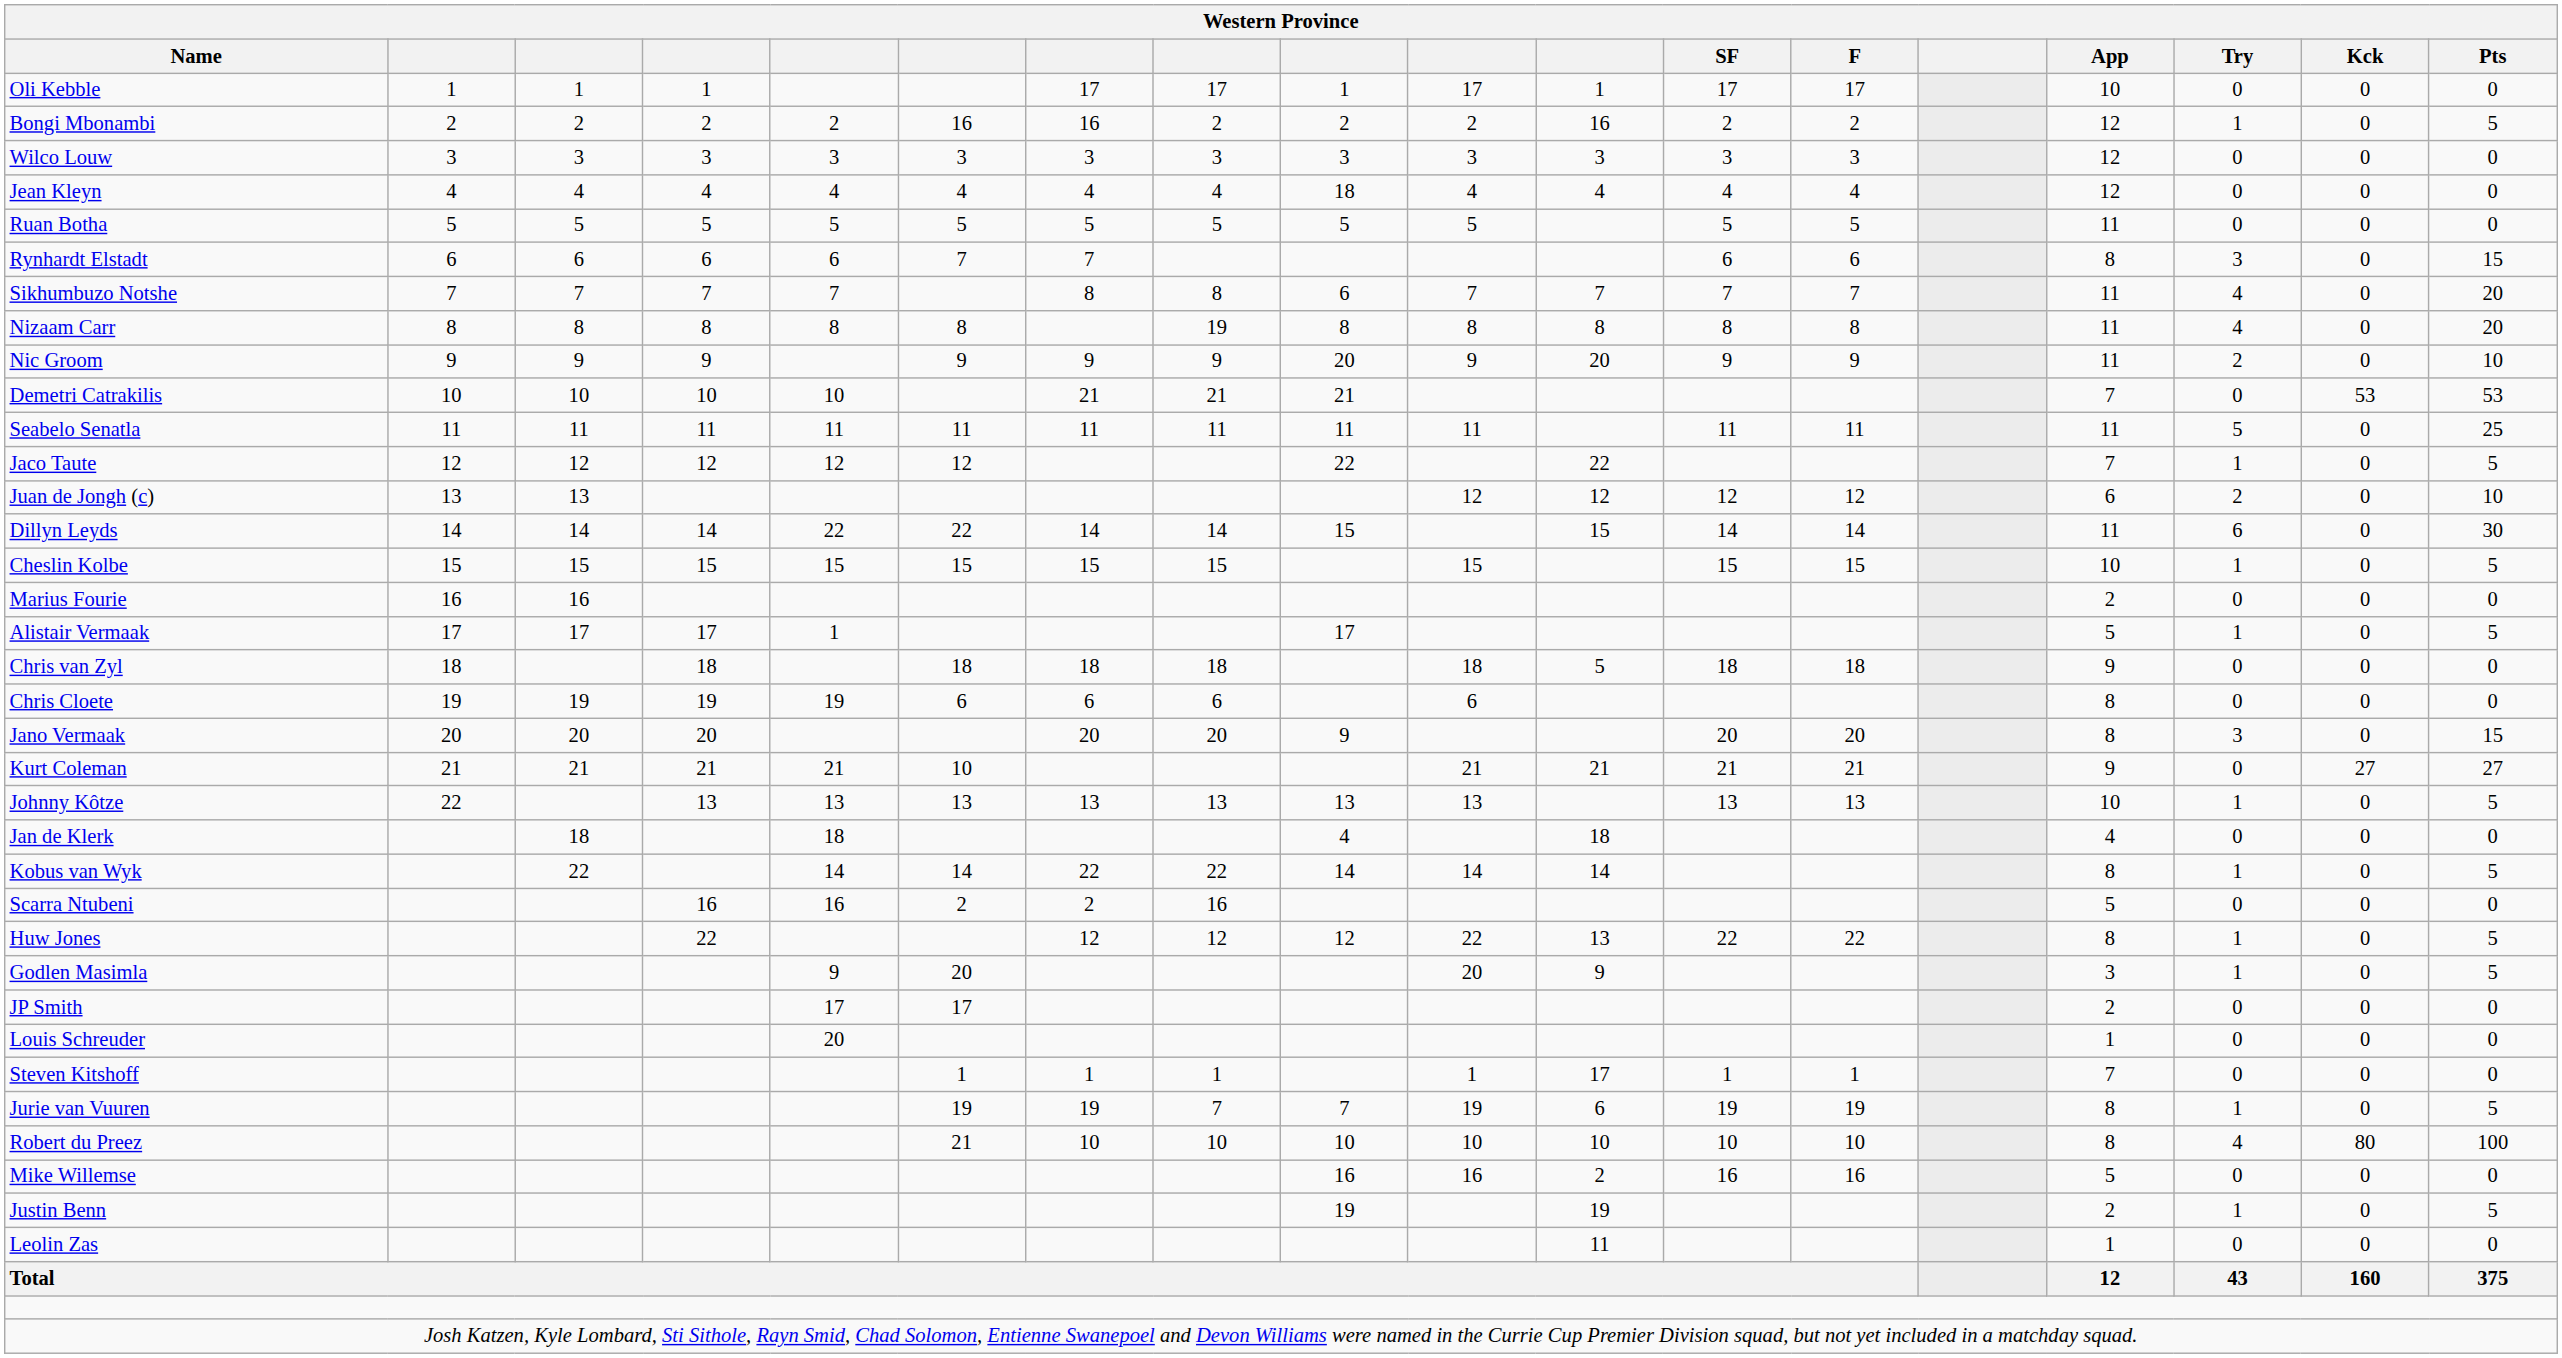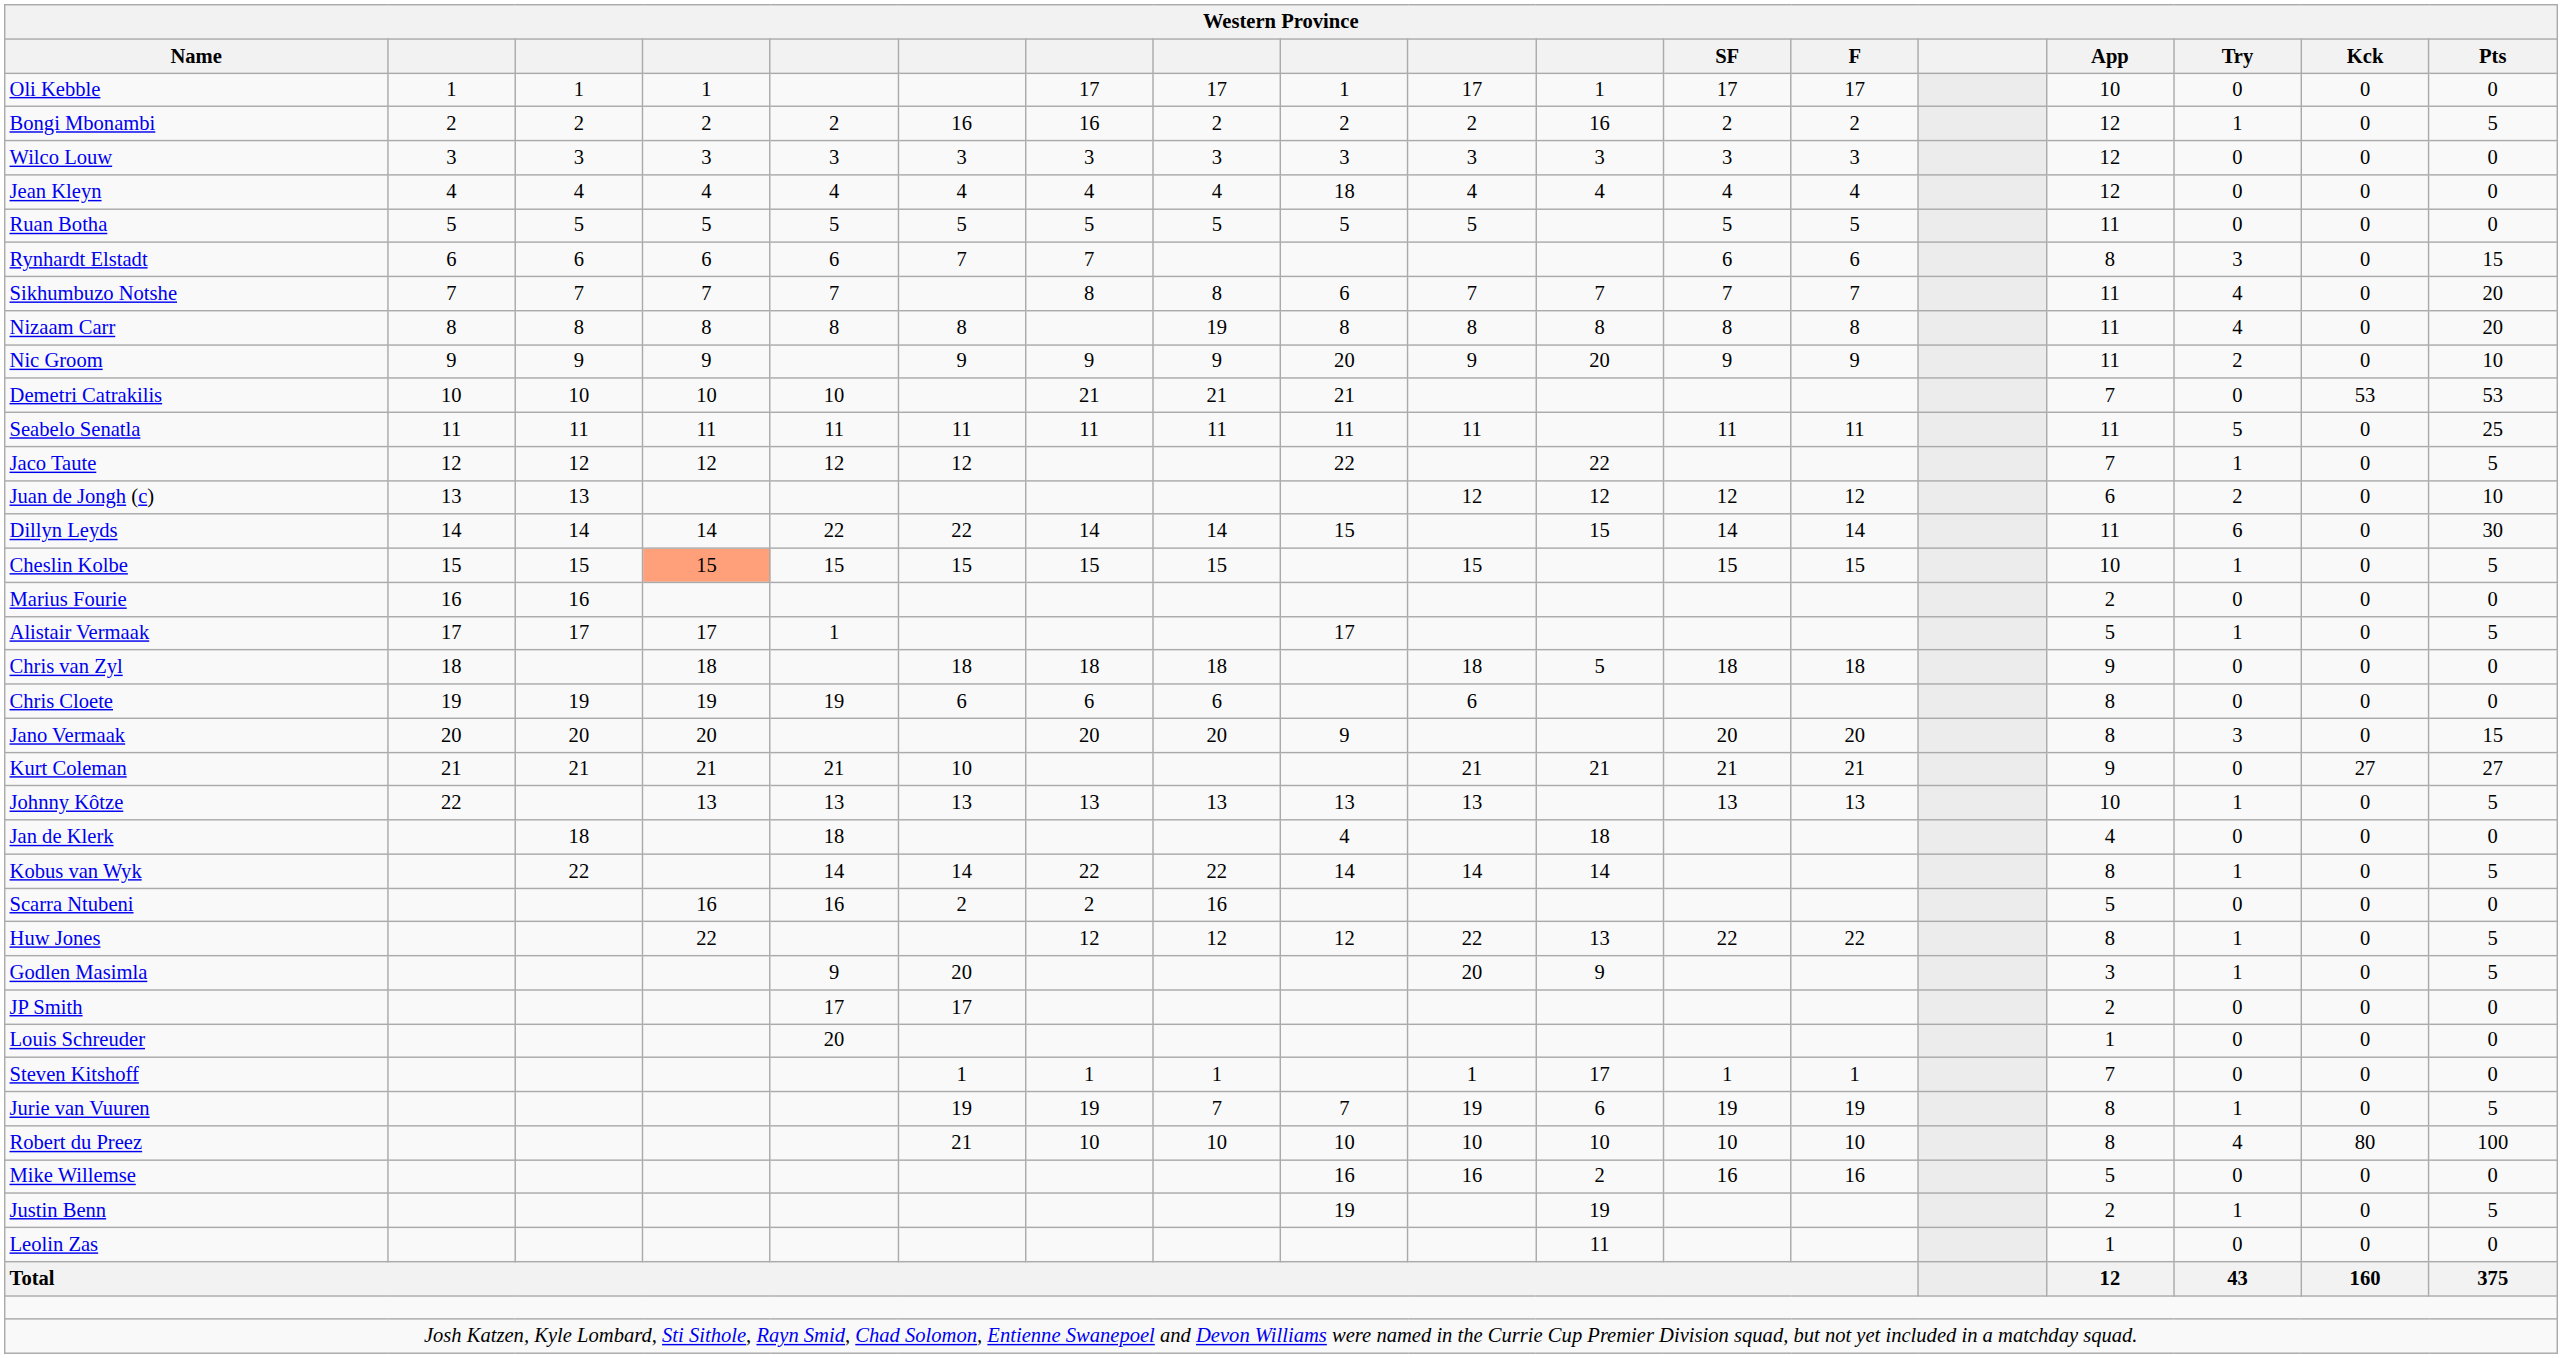(706, 565) no background -> (706, 565) lightsalmon background
